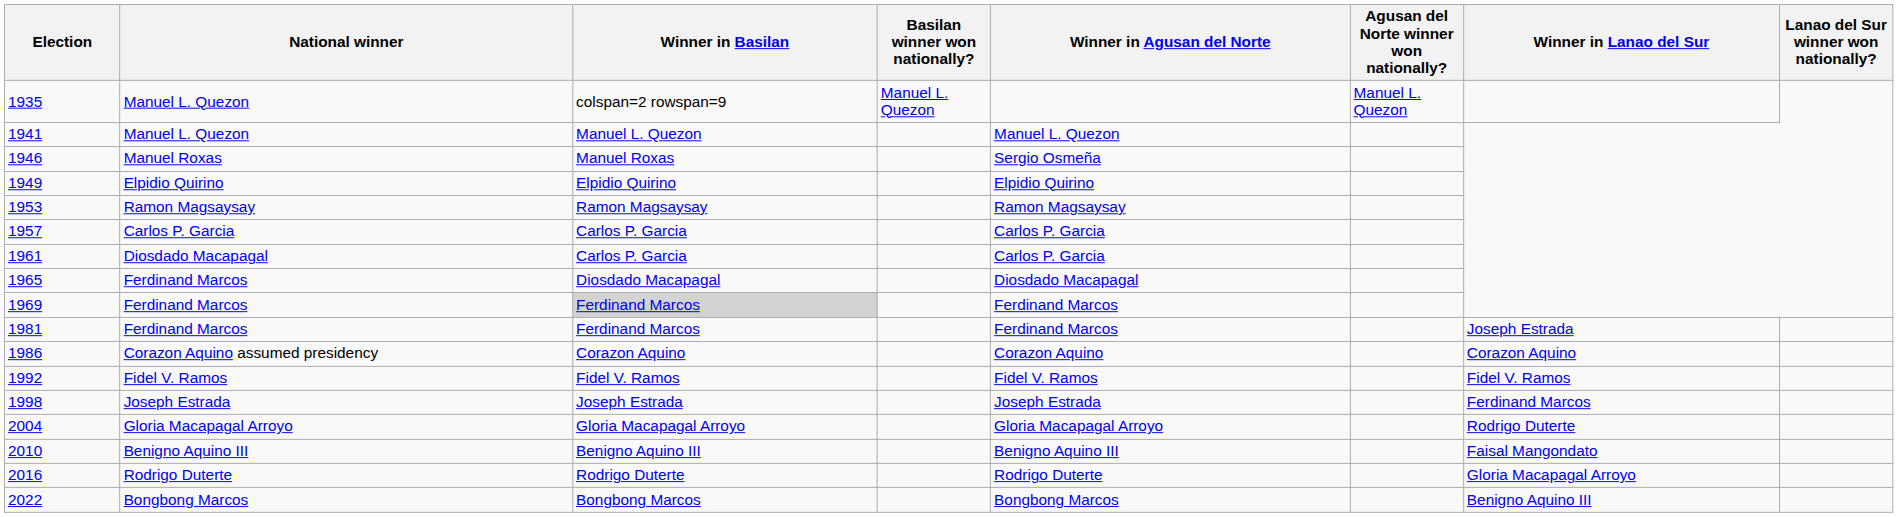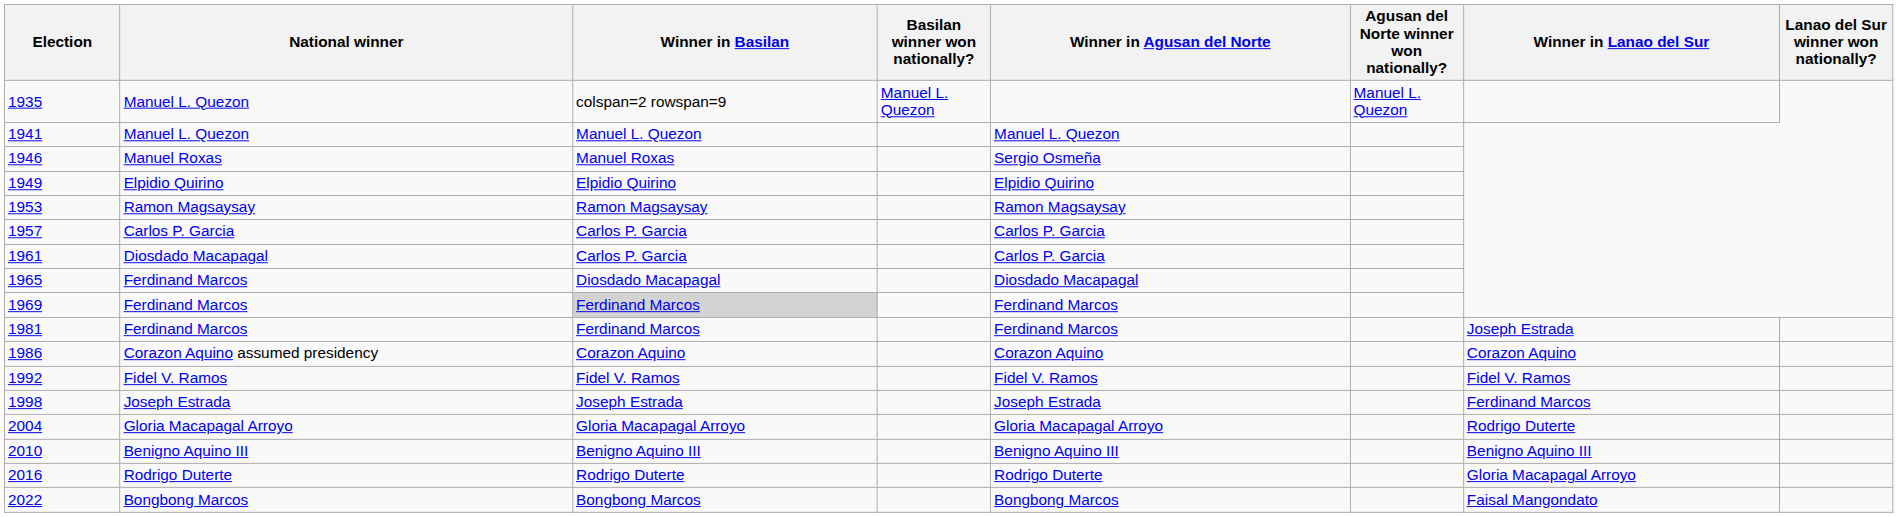(1532, 451) Faisal Mangondato -> (1529, 451) Benigno Aquino III
(1529, 499) Benigno Aquino III -> (1532, 499) Faisal Mangondato
